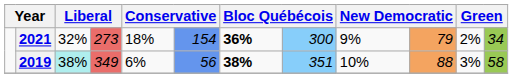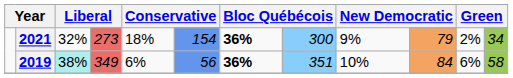(238, 62) 38% -> (238, 62) 36%
(445, 62) 88 -> (445, 62) 84
(470, 62) 3% -> (470, 62) 6%
